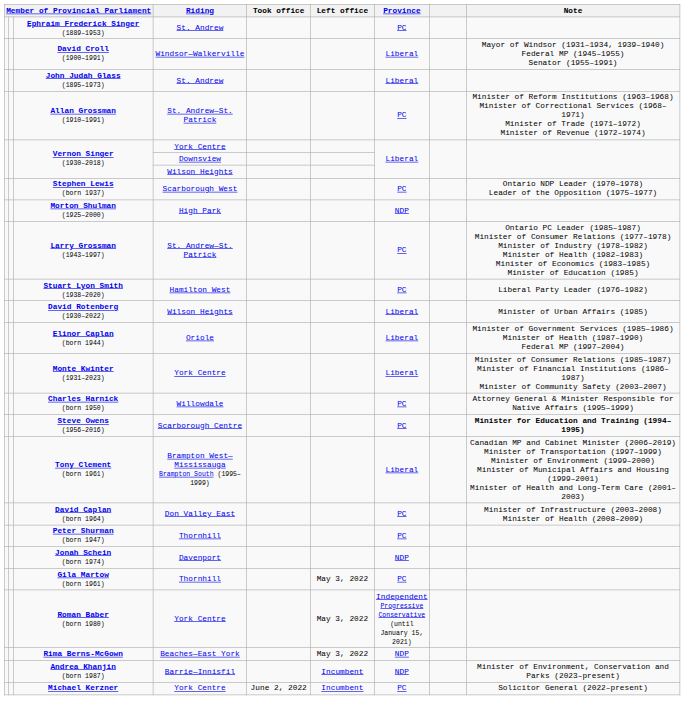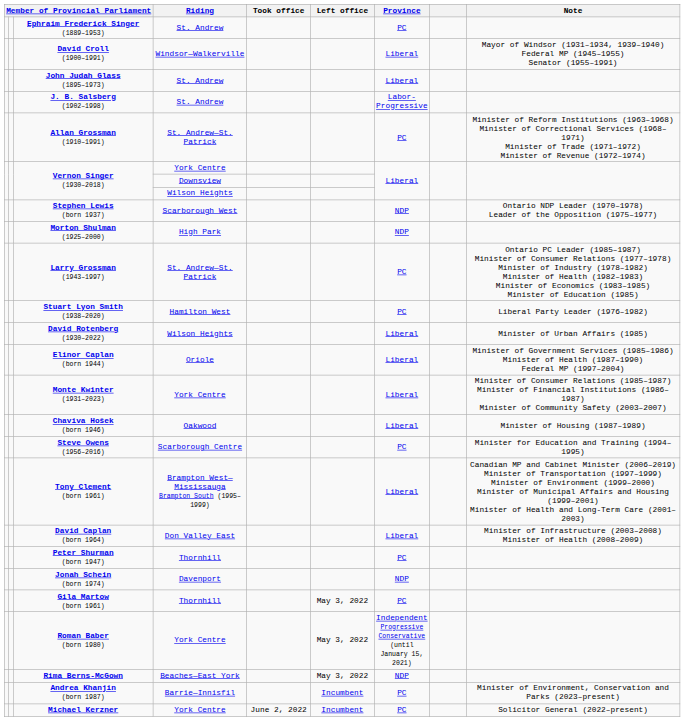+ row: (83, 102)
(402, 189) PC -> (402, 211) NDP
+ row: (83, 425)
- row: (83, 404)
(573, 426) bold -> (573, 447) normal
(402, 514) PC -> (402, 536) Liberal
(402, 671) NDP -> (402, 693) PC
